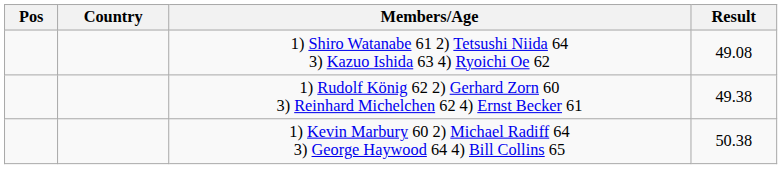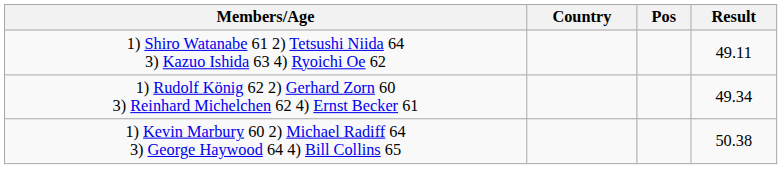columns swapped: (31, 17) <-> (429, 17)
(734, 52) 49.08 -> (734, 52) 49.11
(734, 96) 49.38 -> (734, 96) 49.34
